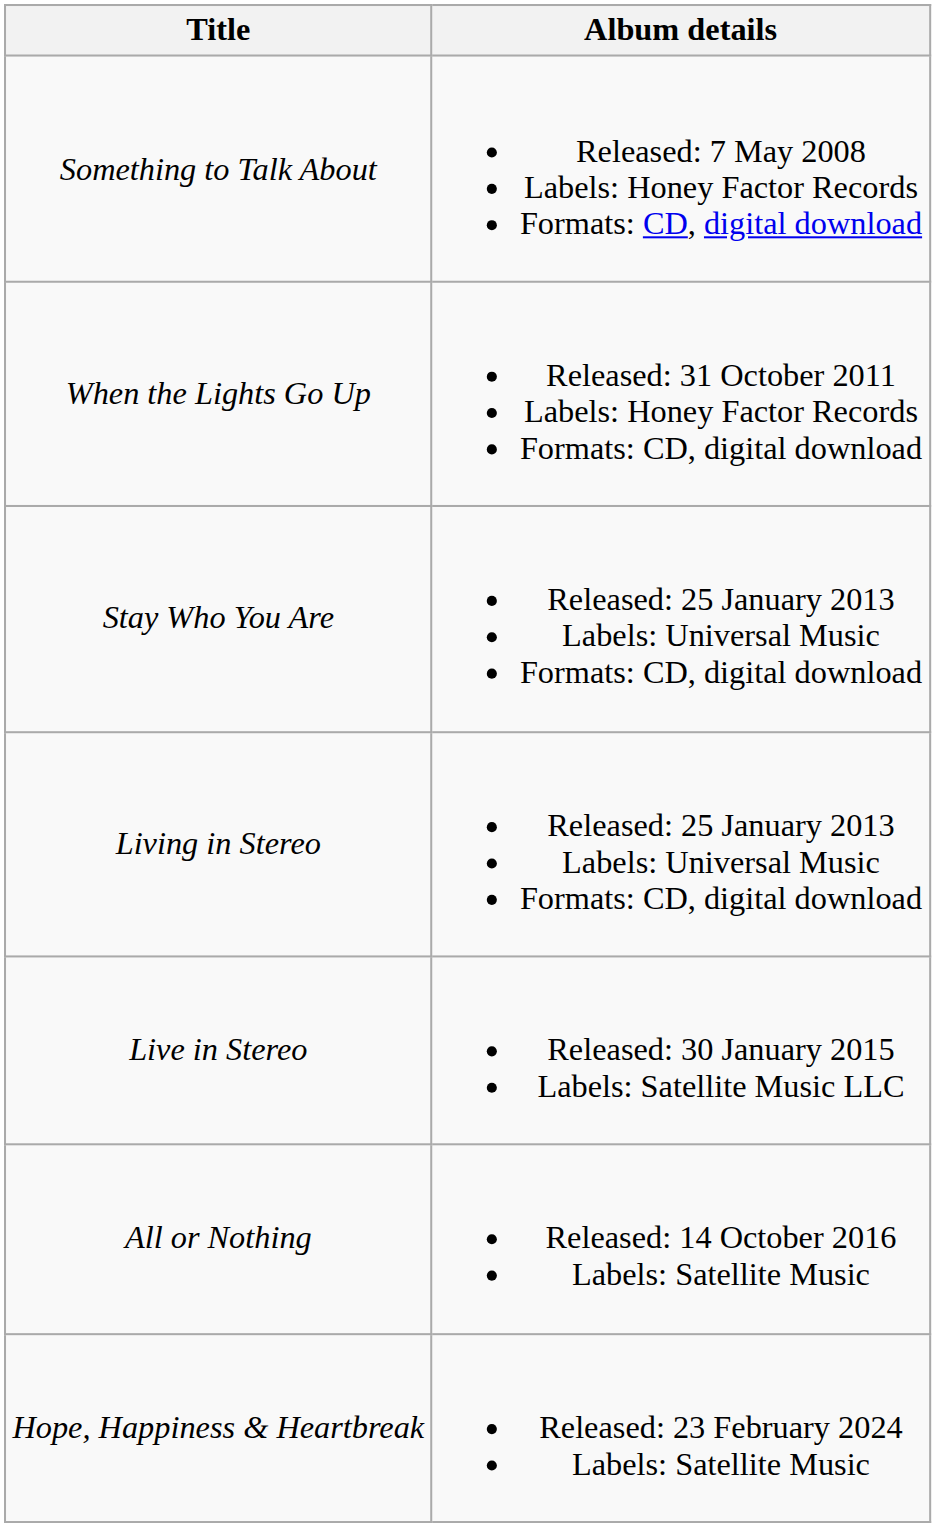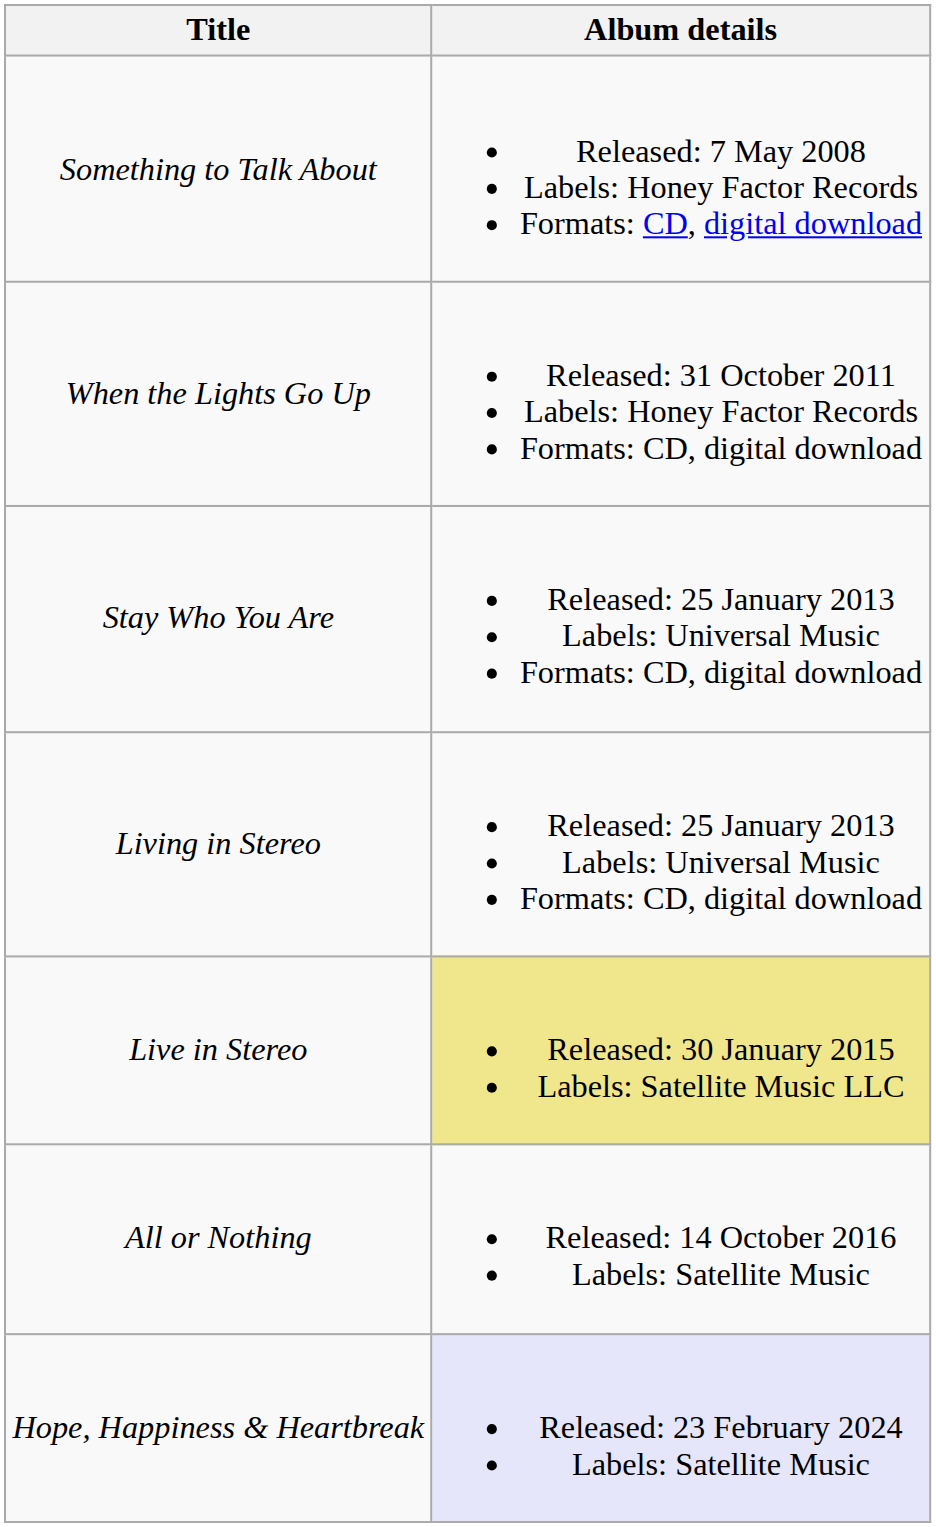(681, 1069) no background -> (681, 1069) khaki background
(681, 1446) no background -> (681, 1446) lavender background
